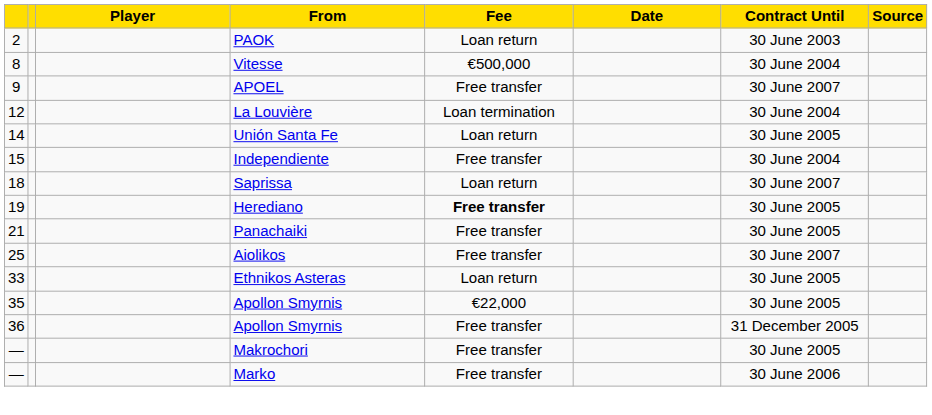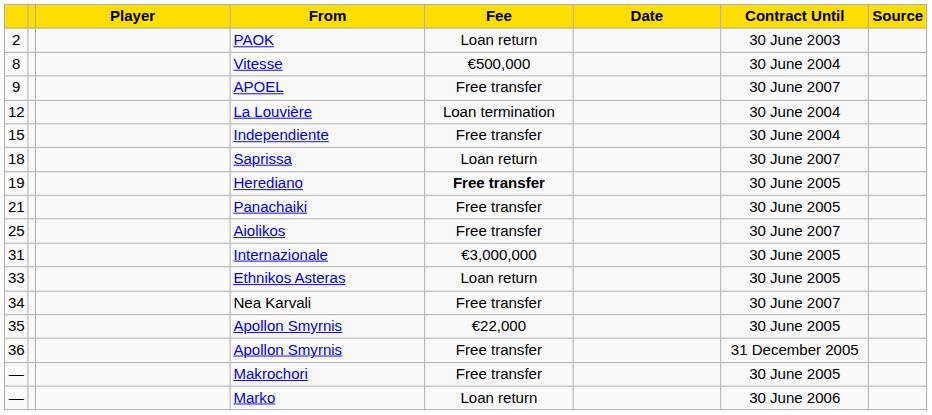- row: (16, 135)
+ row: (16, 254)
+ row: (16, 302)
(499, 374) Free transfer -> (499, 398) Loan return
